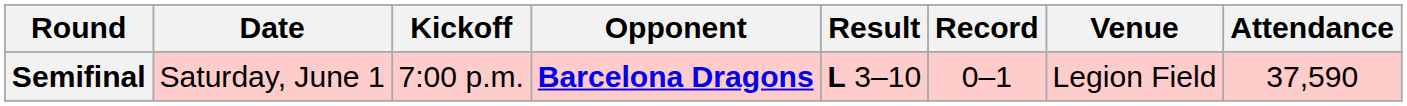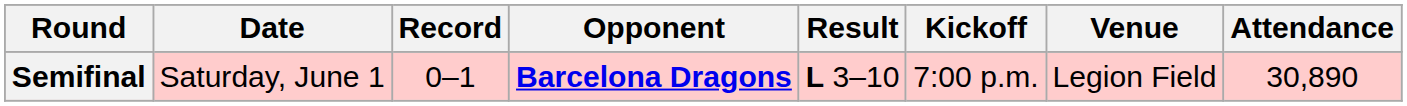columns swapped: (461, 28) <-> (987, 28)
(1312, 76) 37,590 -> (1312, 76) 30,890
